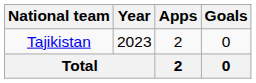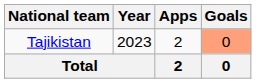(226, 41) no background -> (226, 41) lightsalmon background
